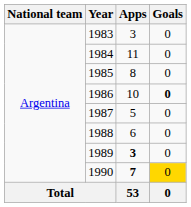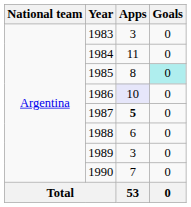(168, 73) no background -> (168, 73) paleturquoise background
(133, 93) no background -> (133, 93) lavender background
(168, 93) bold -> (168, 93) normal
(133, 113) normal -> (133, 113) bold
(133, 152) bold -> (133, 152) normal
(133, 172) bold -> (133, 172) normal
(168, 172) gold background -> (168, 172) no background
